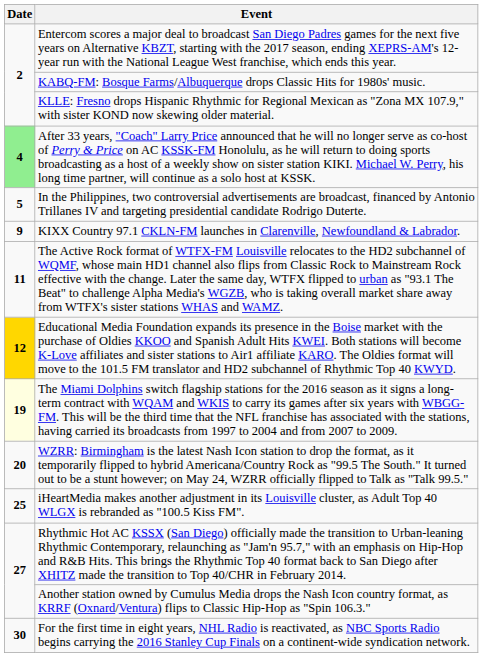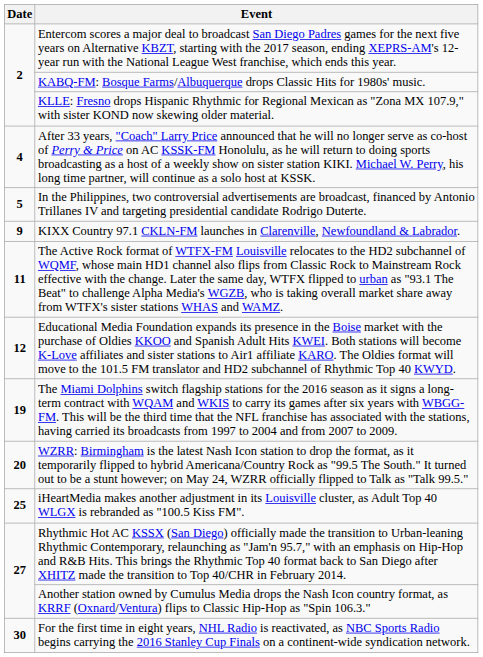(20, 156) lightgreen background -> (20, 156) no background
(20, 348) gold background -> (20, 348) no background
(20, 410) lightyellow background -> (20, 410) no background
